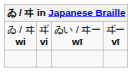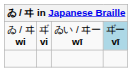(115, 36) no background -> (115, 36) lightblue background
